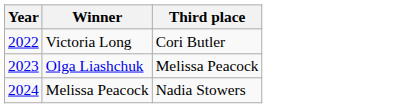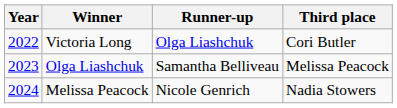+ column: (217, 17)
